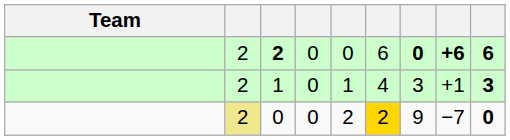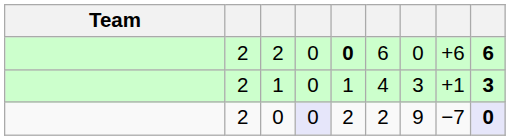(278, 53) bold -> (278, 53) normal
(348, 53) normal -> (348, 53) bold
(418, 53) bold -> (418, 53) normal
(453, 53) bold -> (453, 53) normal
(243, 118) khaki background -> (243, 118) no background
(313, 118) no background -> (313, 118) lavender background
(383, 118) gold background -> (383, 118) no background
(488, 118) no background -> (488, 118) lavender background
